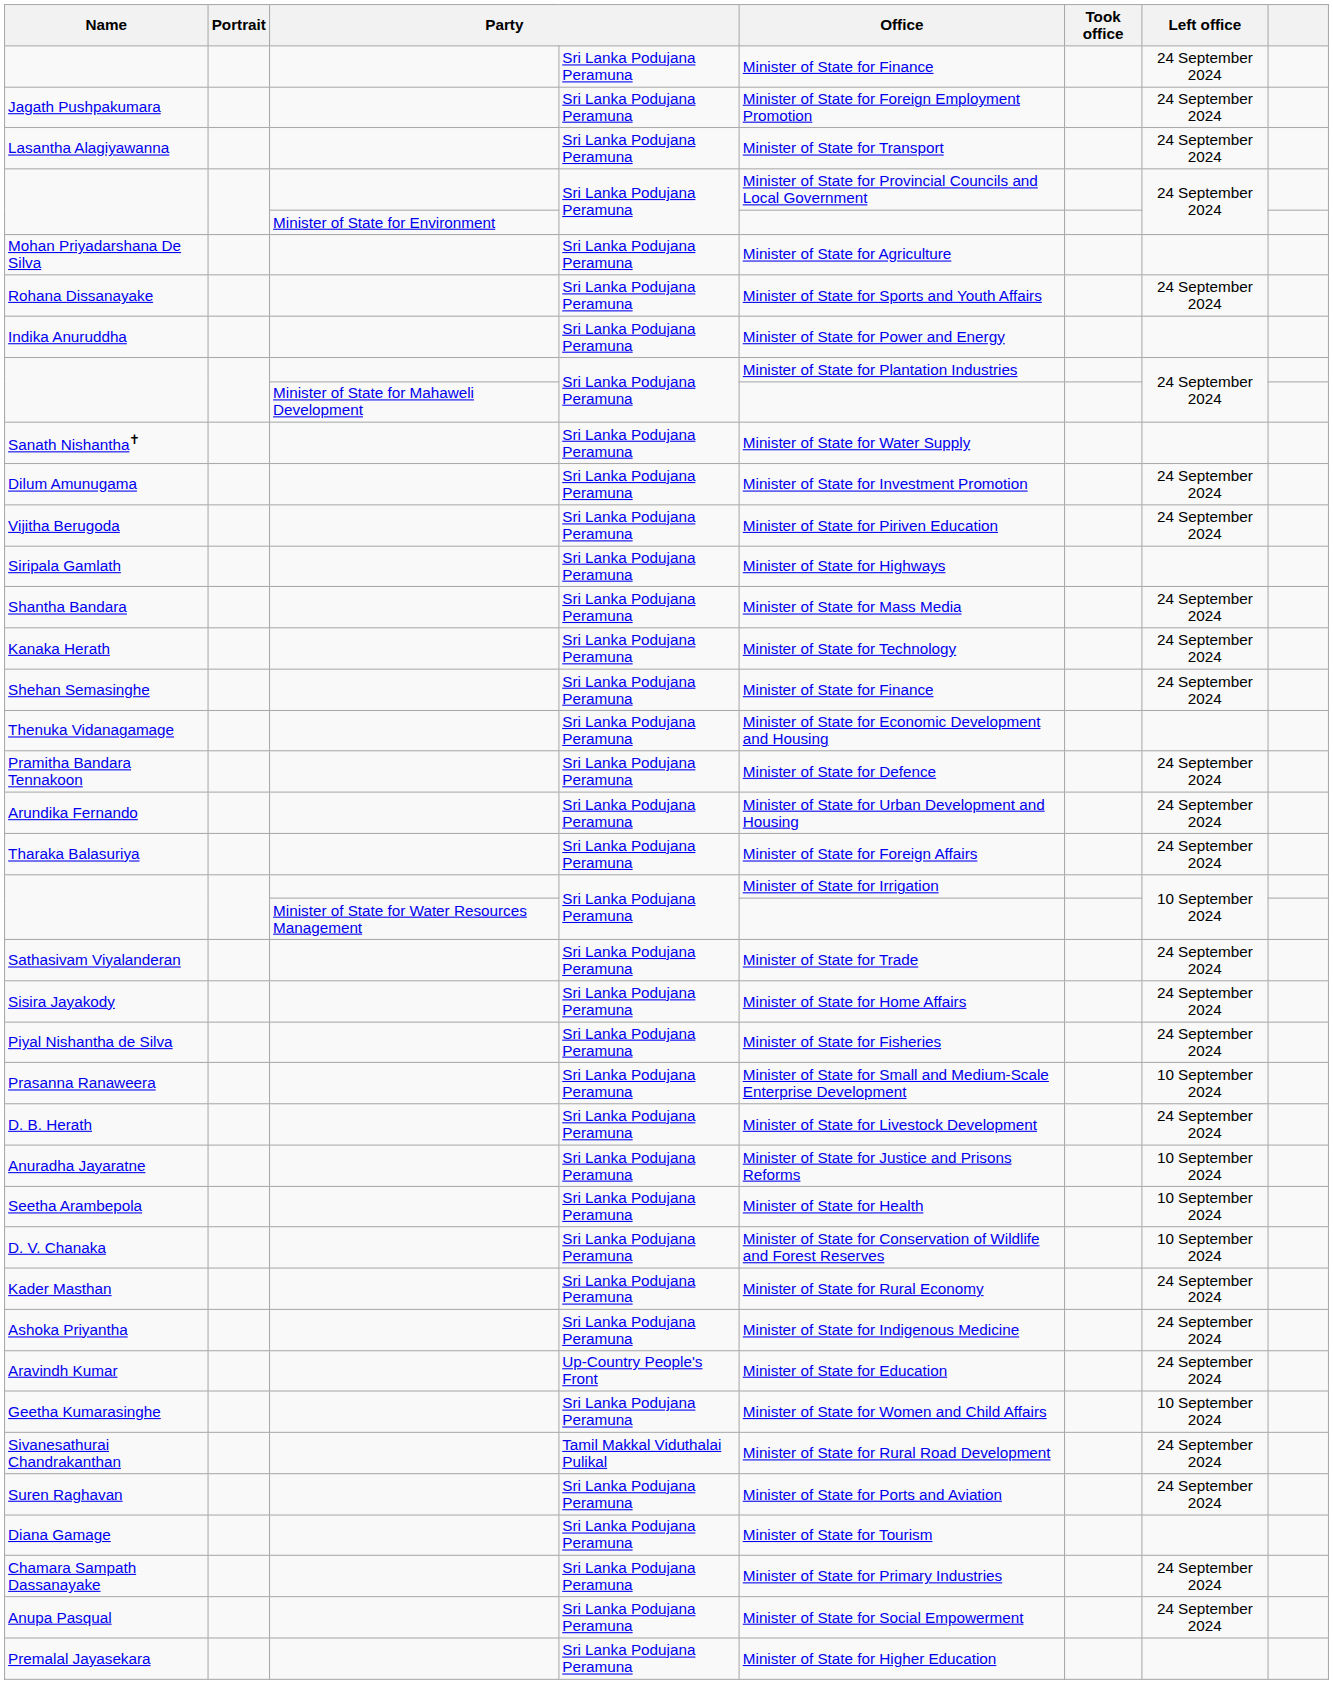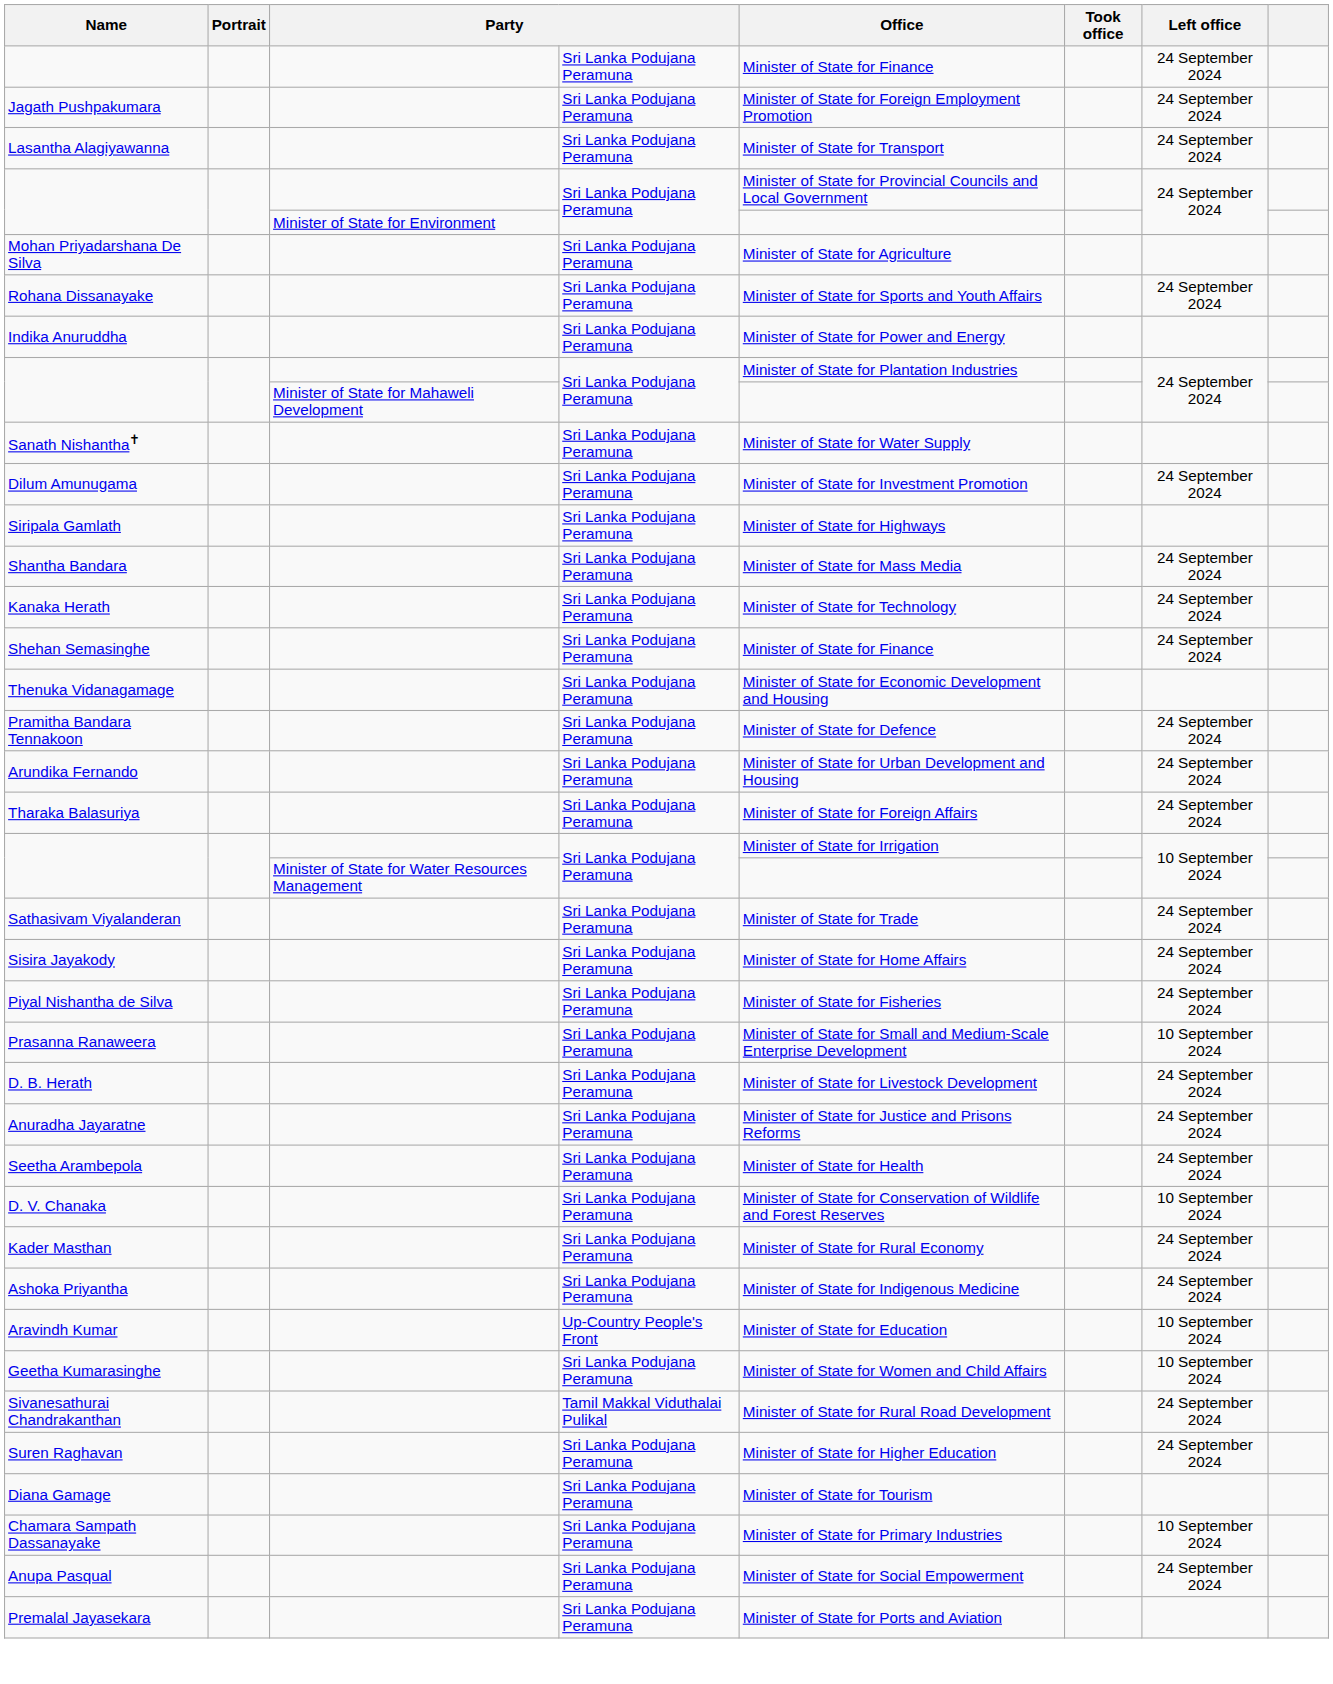- row: (64, 526)
(1205, 1166) 10 September 2024 -> (1205, 1125) 24 September 2024
(1205, 1207) 10 September 2024 -> (1205, 1166) 24 September 2024
(1205, 1371) 24 September 2024 -> (1205, 1330) 10 September 2024
(872, 1494) Minister of State for Ports and Aviation -> (870, 1453) Minister of State for Higher Education
(1205, 1577) 24 September 2024 -> (1205, 1535) 10 September 2024
(870, 1659) Minister of State for Higher Education -> (872, 1618) Minister of State for Ports and Aviation
